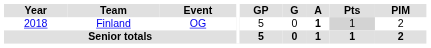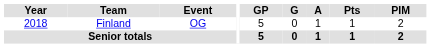(318, 23) bold -> (318, 23) normal
(352, 23) lightgrey background -> (352, 23) no background
